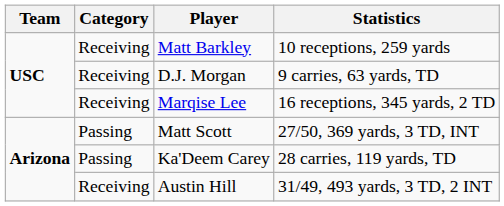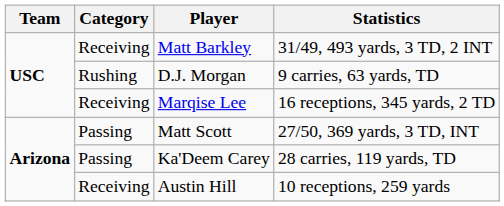(364, 46) 10 receptions, 259 yards -> (385, 46) 31/49, 493 yards, 3 TD, 2 INT
(114, 74) Receiving -> (108, 74) Rushing
(385, 186) 31/49, 493 yards, 3 TD, 2 INT -> (364, 186) 10 receptions, 259 yards
